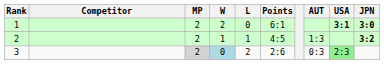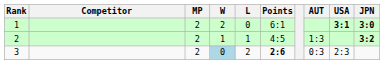(197, 53) lightgrey background -> (197, 53) no background
(278, 53) normal -> (278, 53) bold
(342, 53) lightgreen background -> (342, 53) no background
